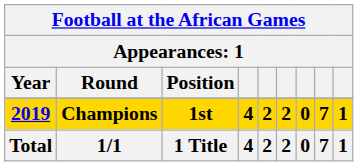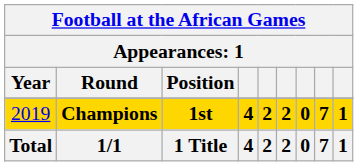(31, 113) bold -> (31, 113) normal
